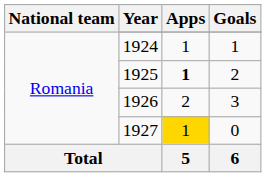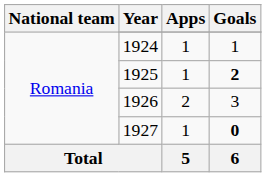(186, 74) bold -> (186, 74) normal
(235, 74) normal -> (235, 74) bold
(186, 130) gold background -> (186, 130) no background
(235, 130) normal -> (235, 130) bold
